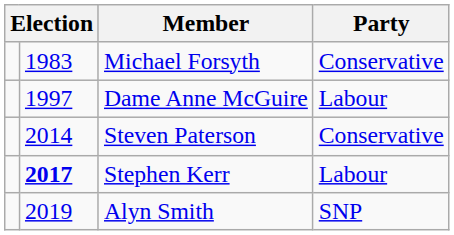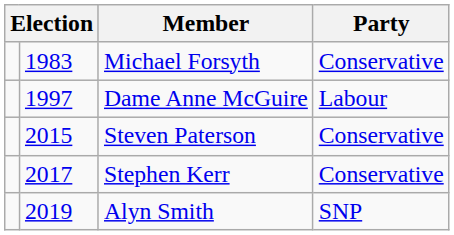(49, 135) 2014 -> (49, 135) 2015
(49, 173) bold -> (49, 173) normal
(353, 173) Labour -> (381, 173) Conservative
